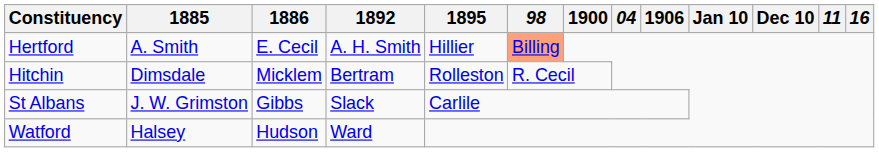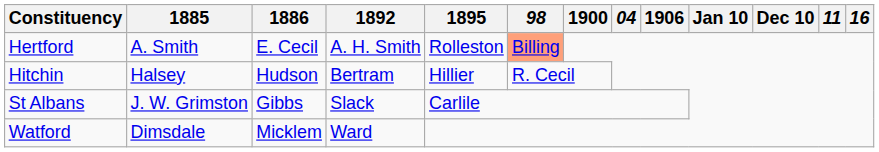(451, 47) Hillier -> (466, 47) Rolleston
(168, 75) Dimsdale -> (158, 75) Halsey
(289, 75) Micklem -> (287, 75) Hudson
(466, 75) Rolleston -> (451, 75) Hillier
(158, 132) Halsey -> (168, 132) Dimsdale
(287, 132) Hudson -> (289, 132) Micklem
